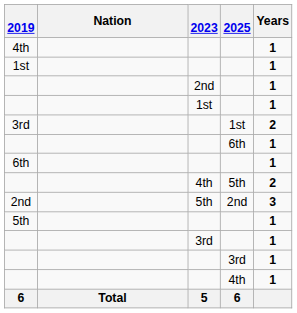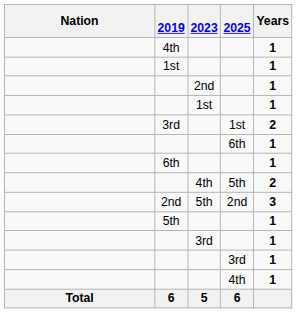columns swapped: (112, 21) <-> (21, 28)
